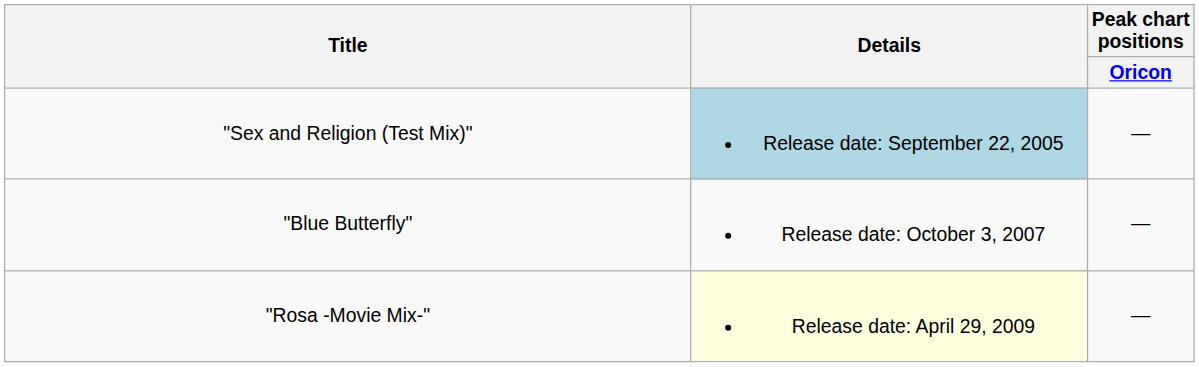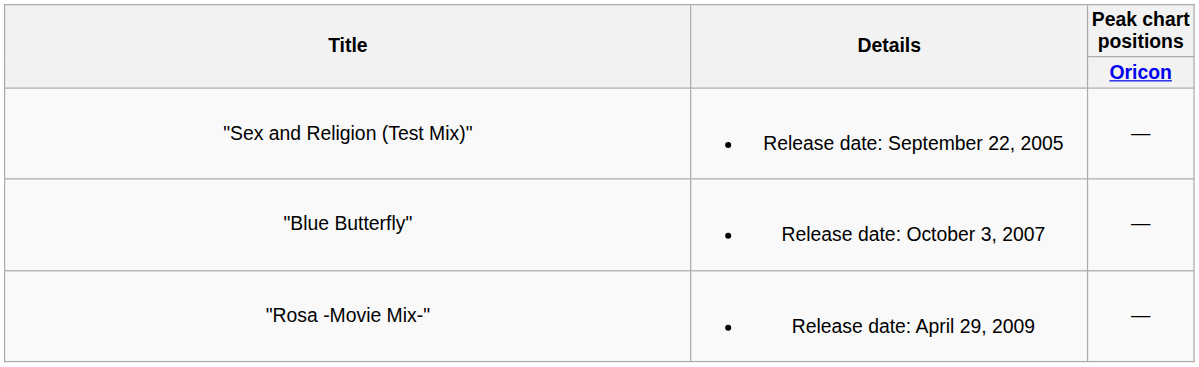(889, 144) lightblue background -> (889, 144) no background
(889, 327) lightyellow background -> (889, 327) no background
